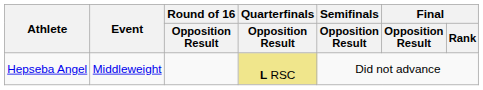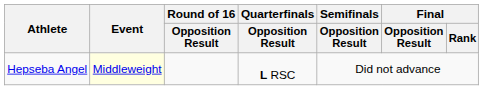(127, 69) no background -> (127, 69) lightyellow background
(278, 76) khaki background -> (278, 76) no background
